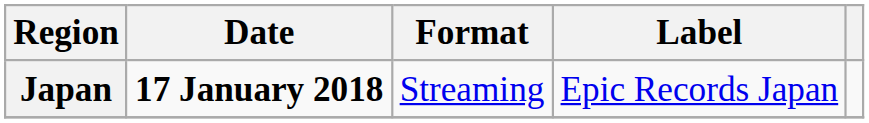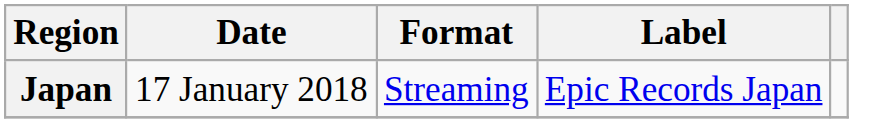(259, 88) bold -> (251, 88) normal
